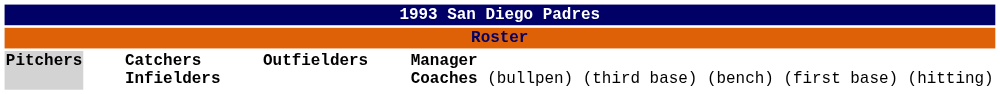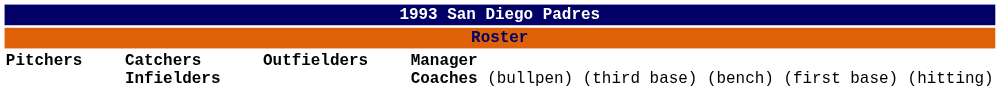(44, 61) lightgrey background -> (44, 61) no background
